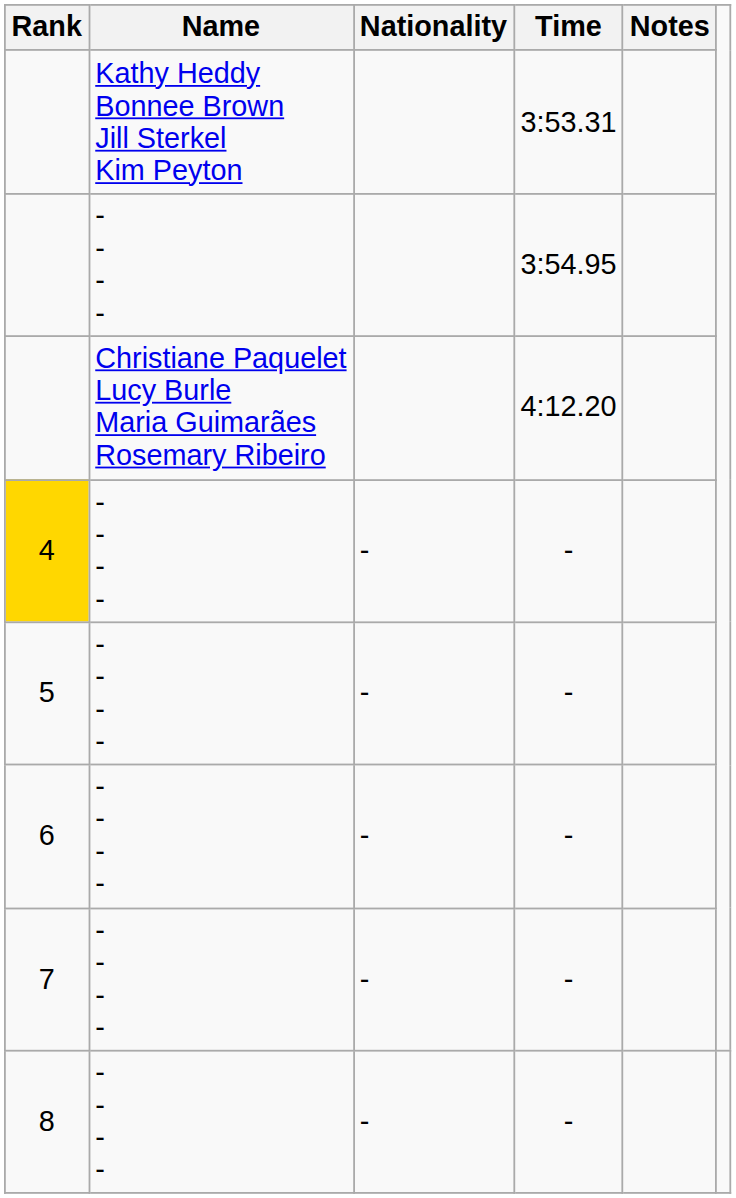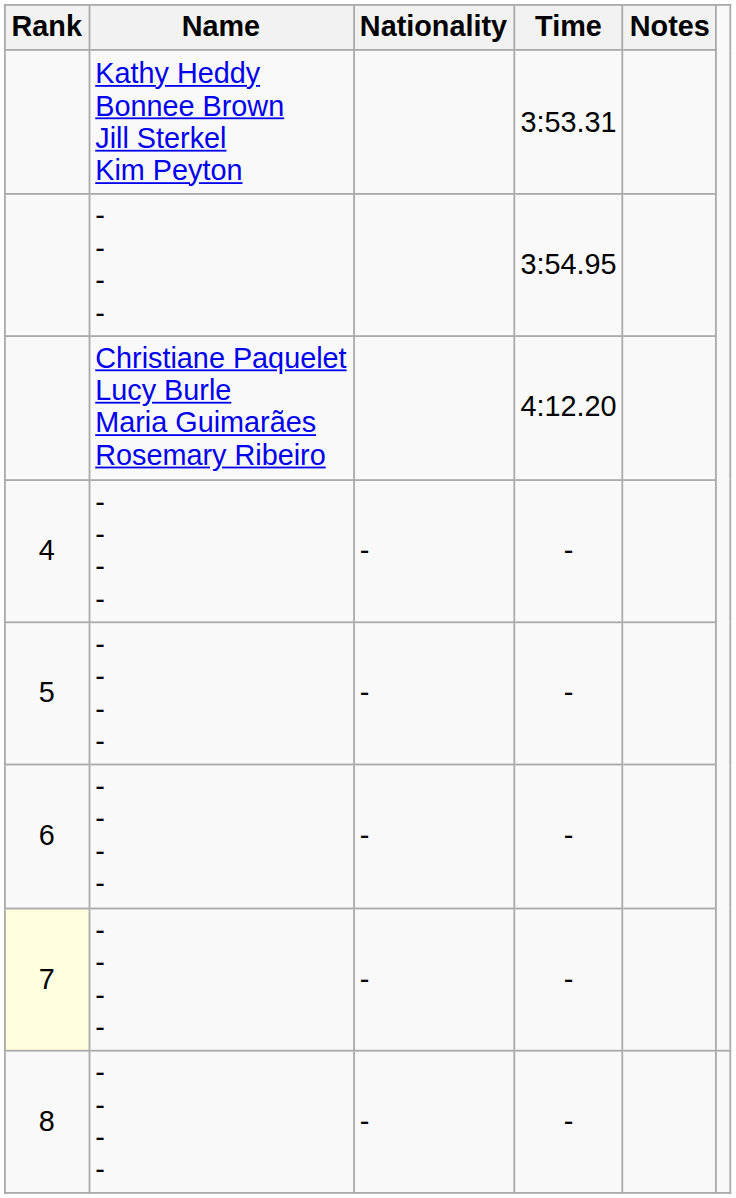(47, 550) gold background -> (47, 550) no background
(47, 978) no background -> (47, 978) lightyellow background
